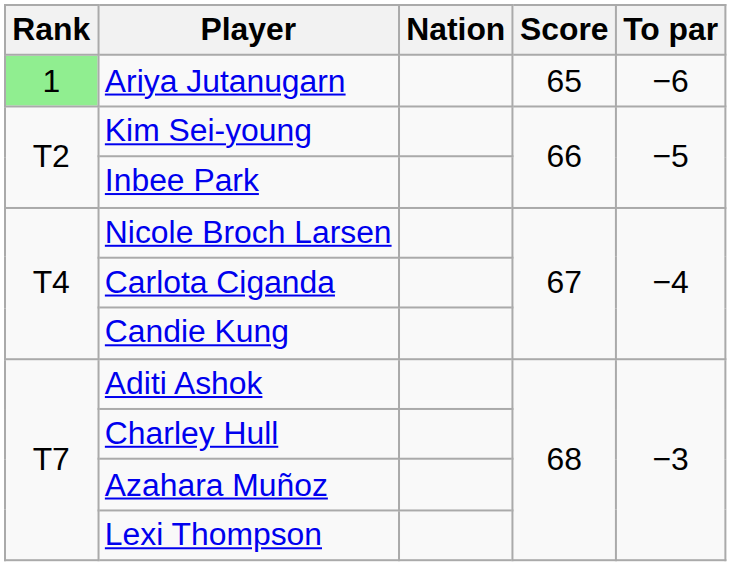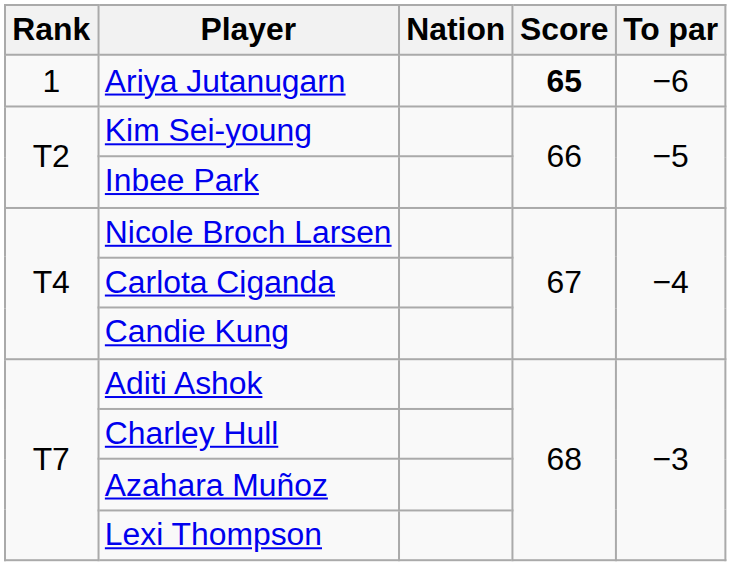(51, 80) lightgreen background -> (51, 80) no background
(564, 80) normal -> (564, 80) bold
